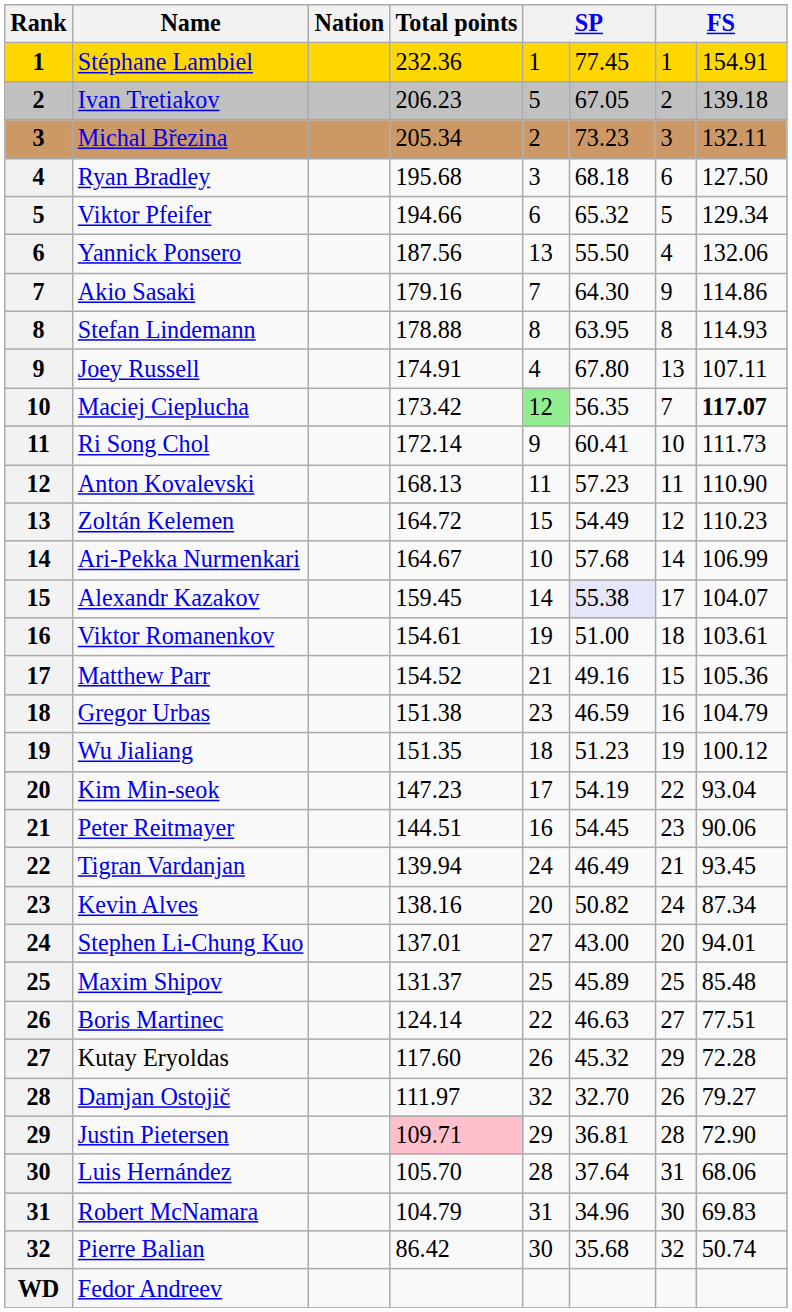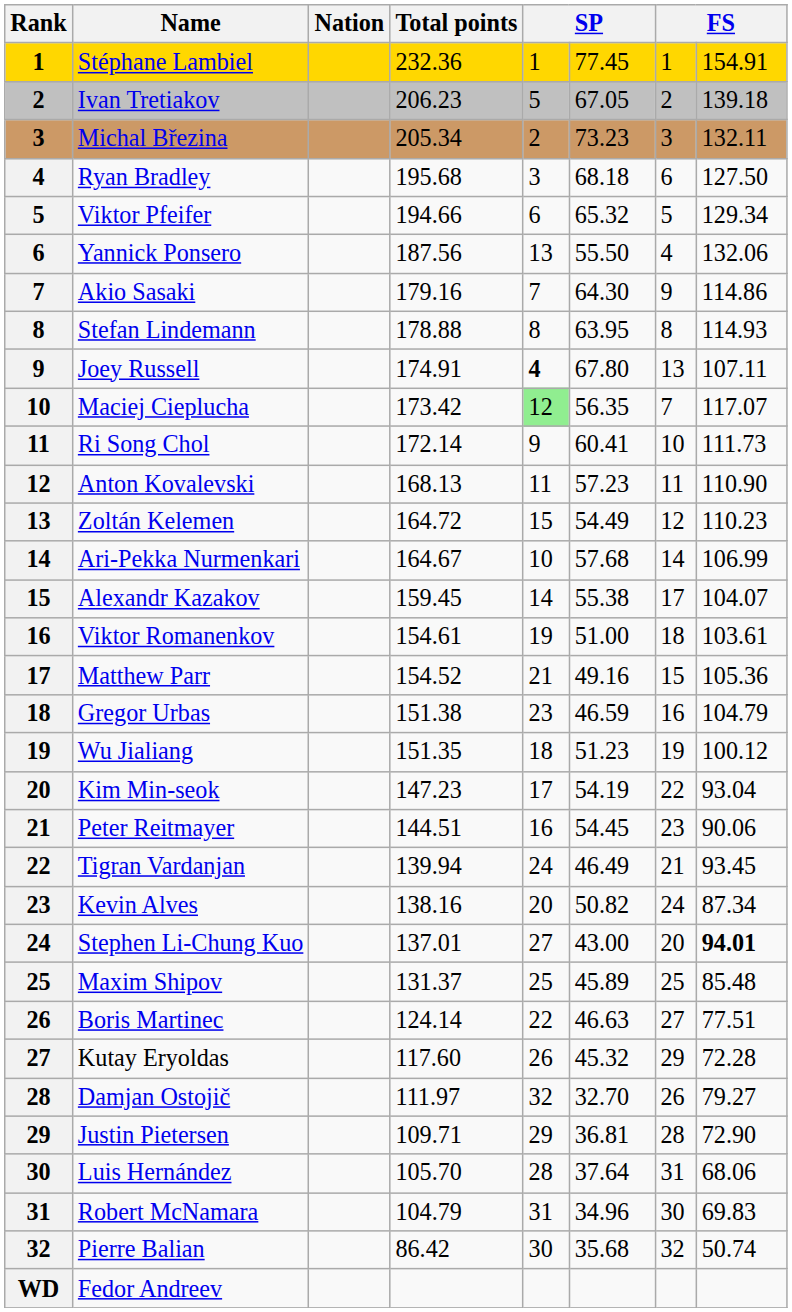(535, 368) normal -> (535, 368) bold
(734, 406) bold -> (735, 406) normal
(602, 598) lavender background -> (602, 598) no background
(729, 943) normal -> (729, 943) bold
(429, 1134) pink background -> (429, 1134) no background
